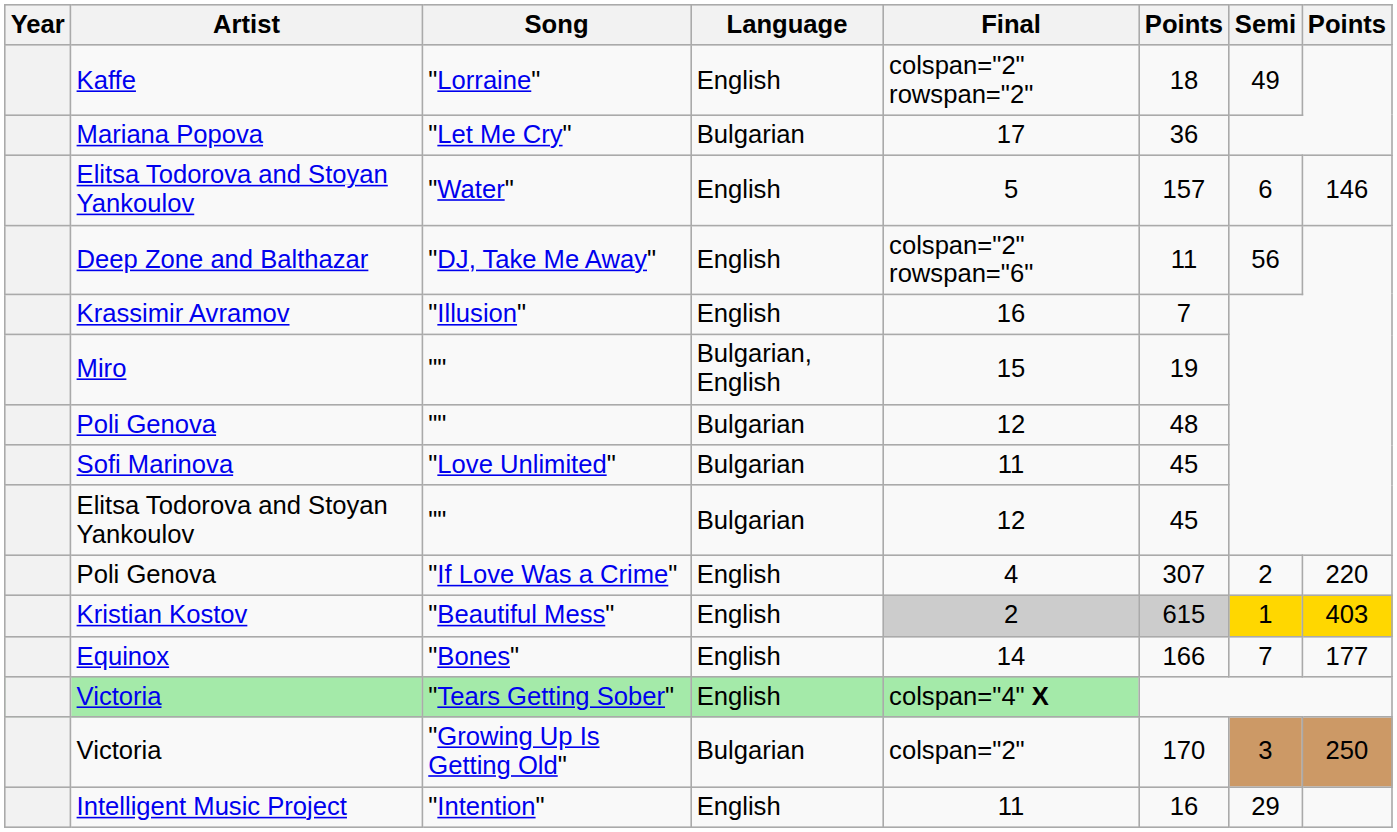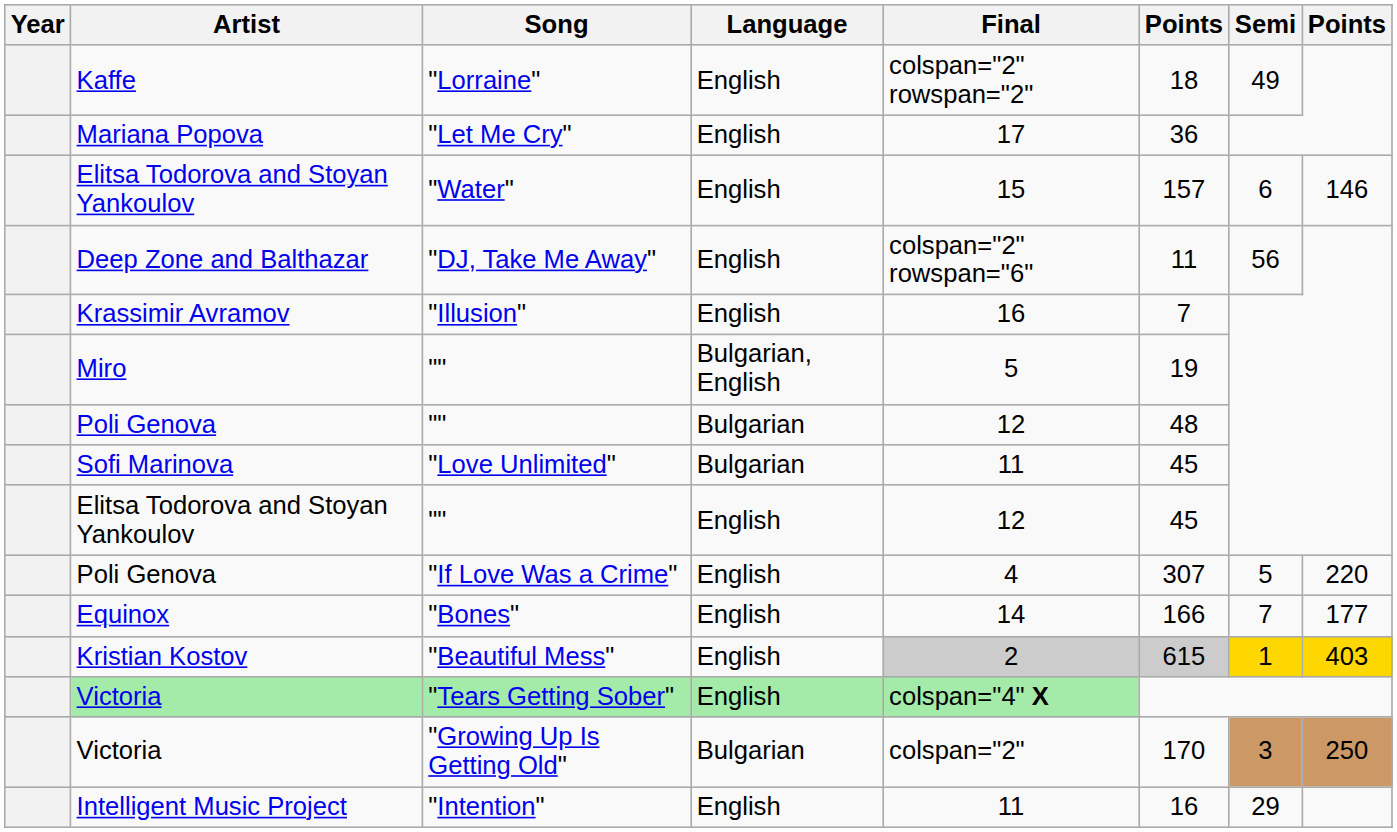(751, 134) Bulgarian -> (739, 134) English
(1011, 189) 5 -> (1011, 189) 15
(1011, 369) 15 -> (1011, 369) 5
(751, 519) Bulgarian -> (739, 519) English
(1265, 574) 2 -> (1265, 574) 5
rows swapped: (162, 615) <-> (123, 656)
